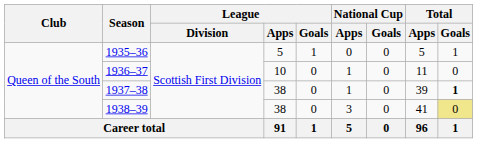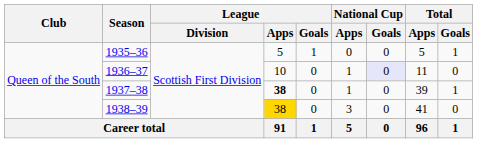(386, 71) no background -> (386, 71) lavender background
(280, 90) normal -> (280, 90) bold
(455, 90) bold -> (455, 90) normal
(280, 109) no background -> (280, 109) gold background
(455, 109) khaki background -> (455, 109) no background
